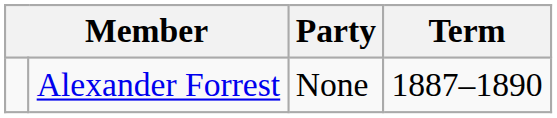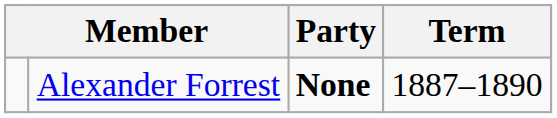(332, 84) normal -> (333, 84) bold
